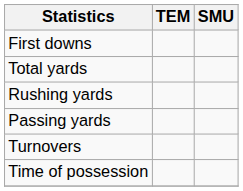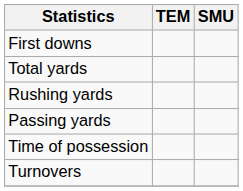rows swapped: (45, 146) <-> (78, 172)
